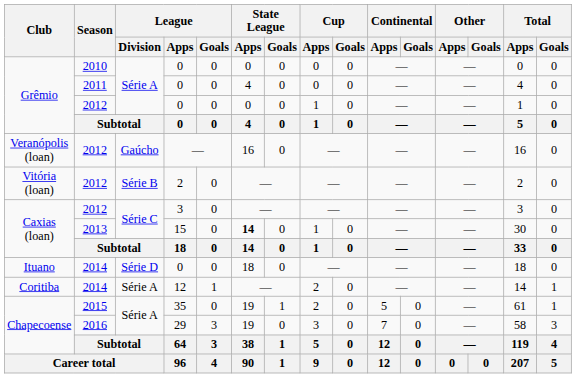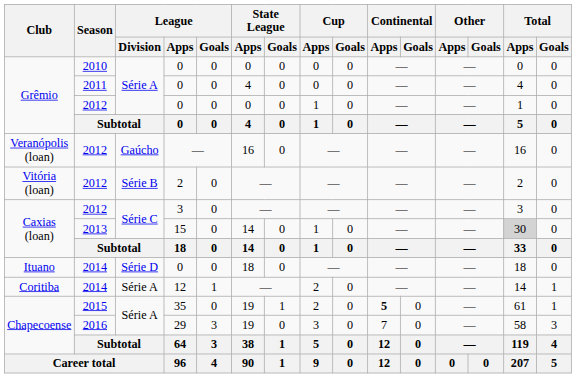(248, 228) bold -> (248, 228) normal
(520, 228) no background -> (520, 228) lightgrey background
(384, 305) normal -> (384, 305) bold
